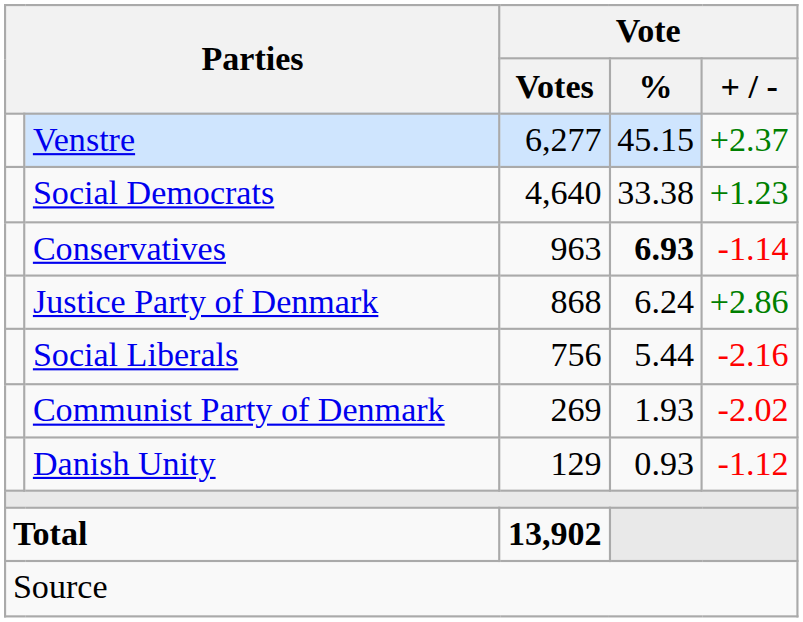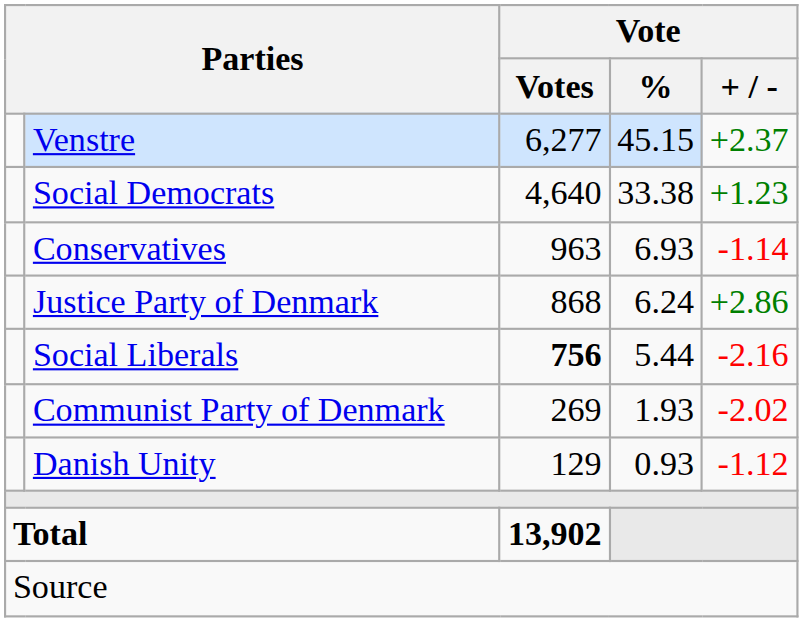(664, 247) bold -> (664, 247) normal
(576, 355) normal -> (576, 355) bold
